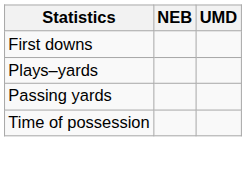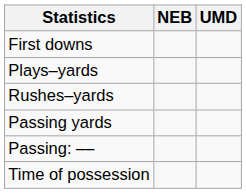+ row: (61, 96)
+ row: (51, 148)
